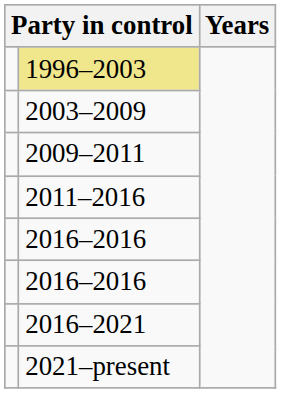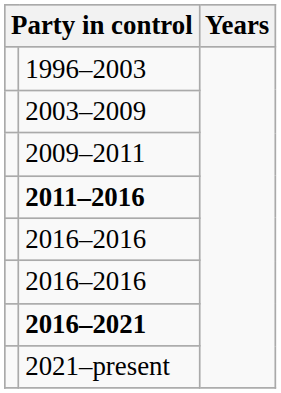(86, 68) khaki background -> (86, 68) no background
(85, 196) normal -> (85, 196) bold
(86, 324) normal -> (86, 324) bold
